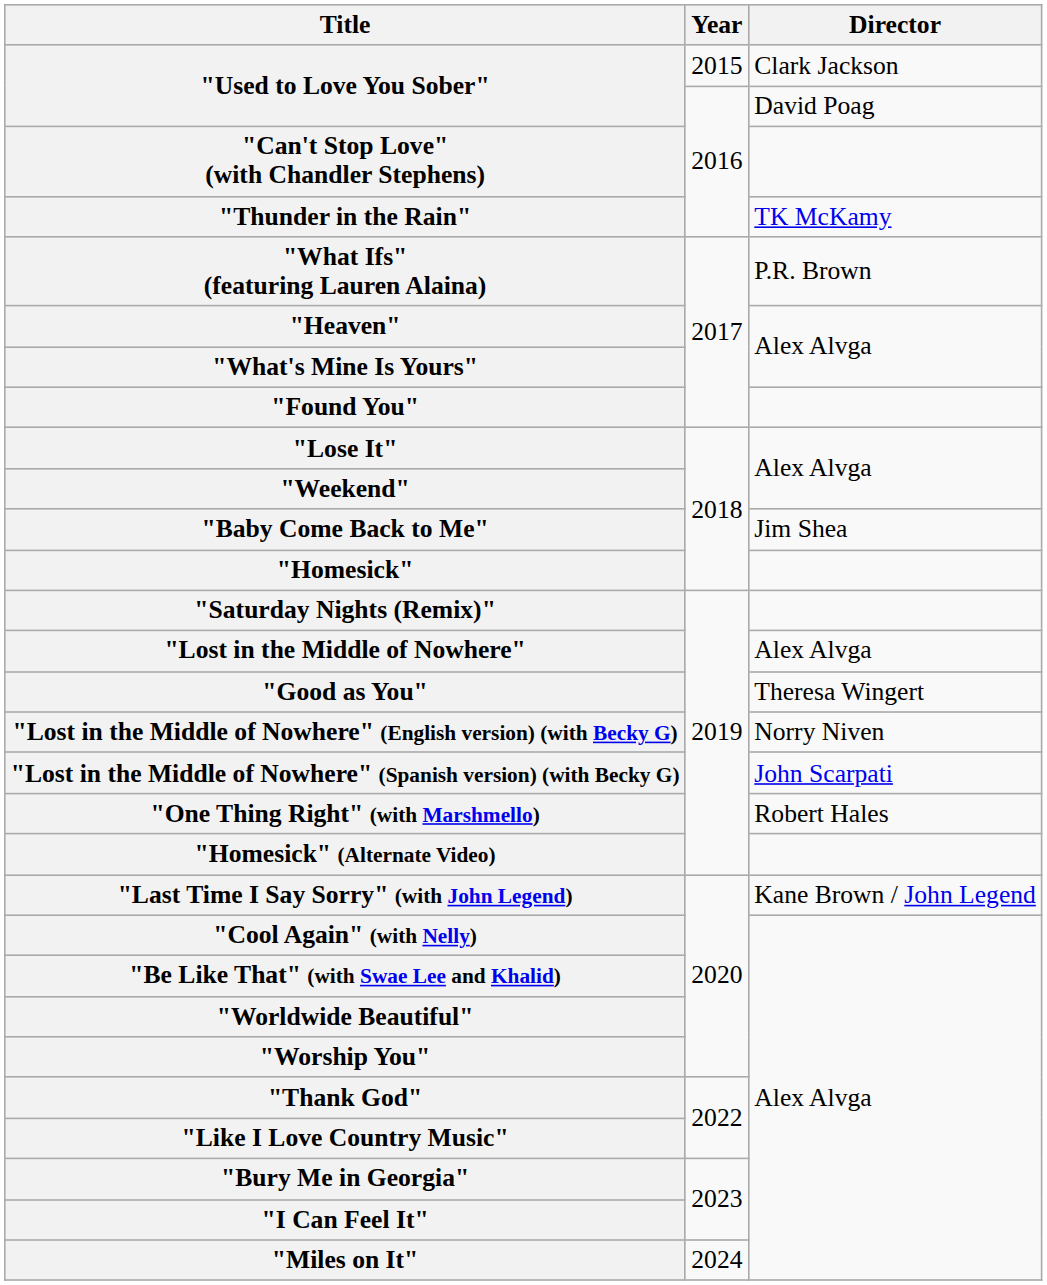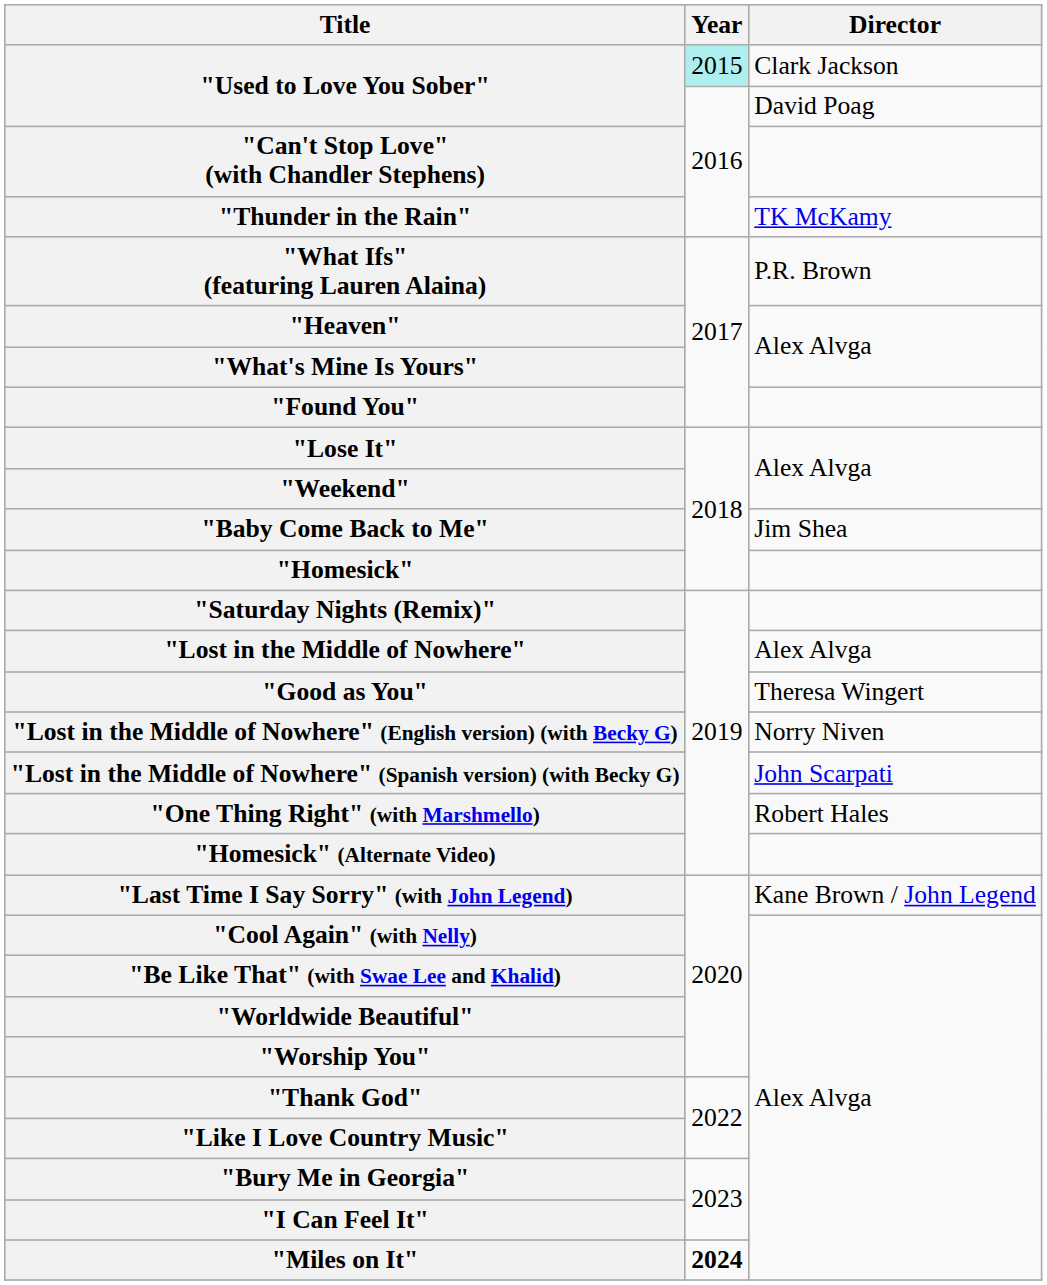(717, 65) no background -> (717, 65) paleturquoise background
(717, 1259) normal -> (717, 1259) bold
